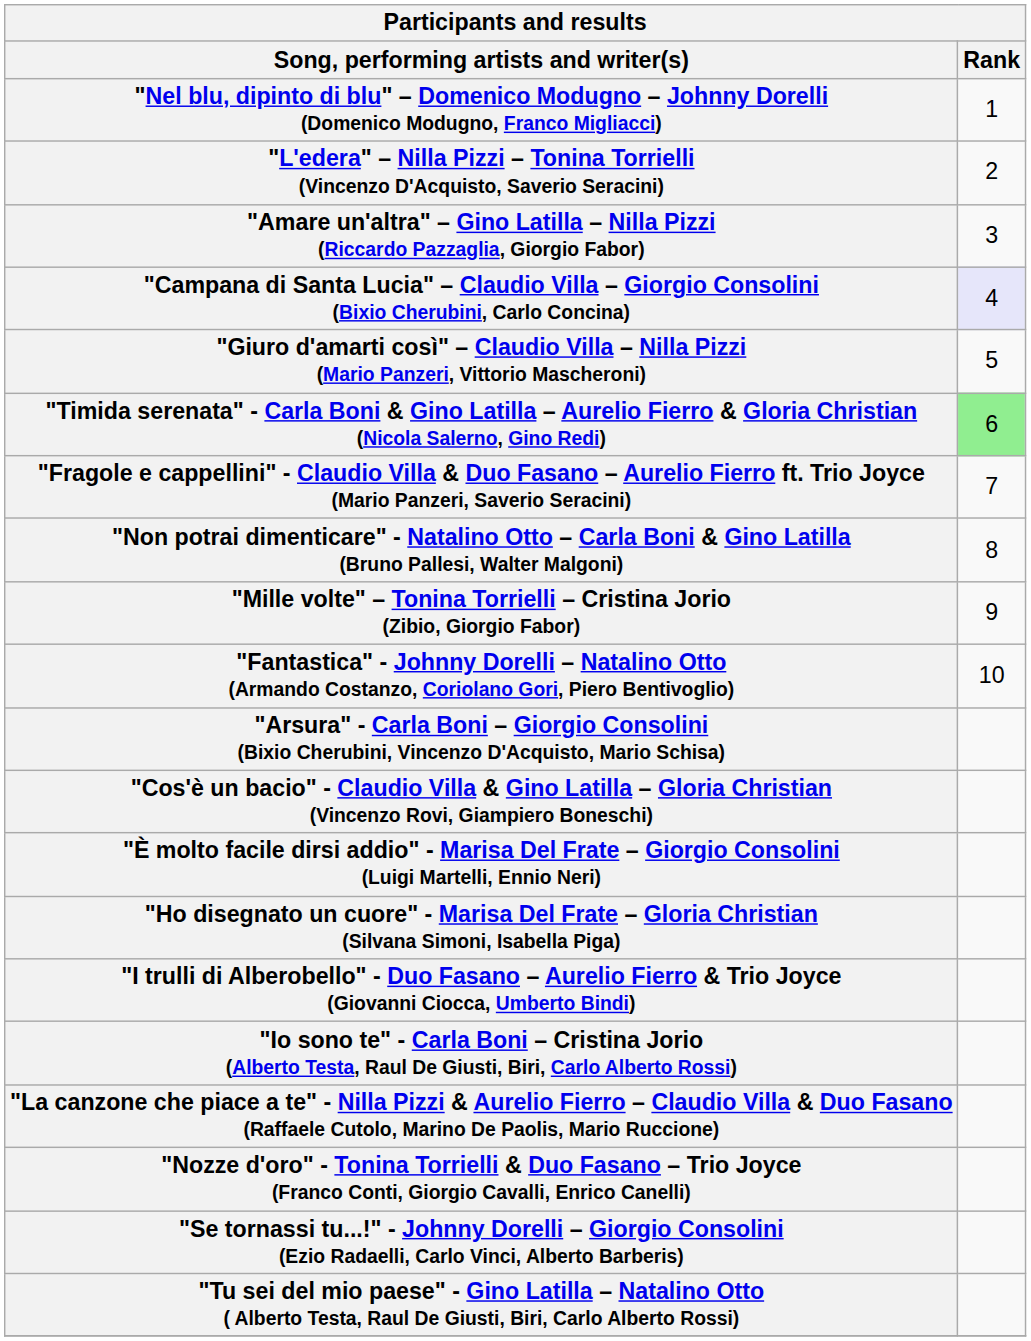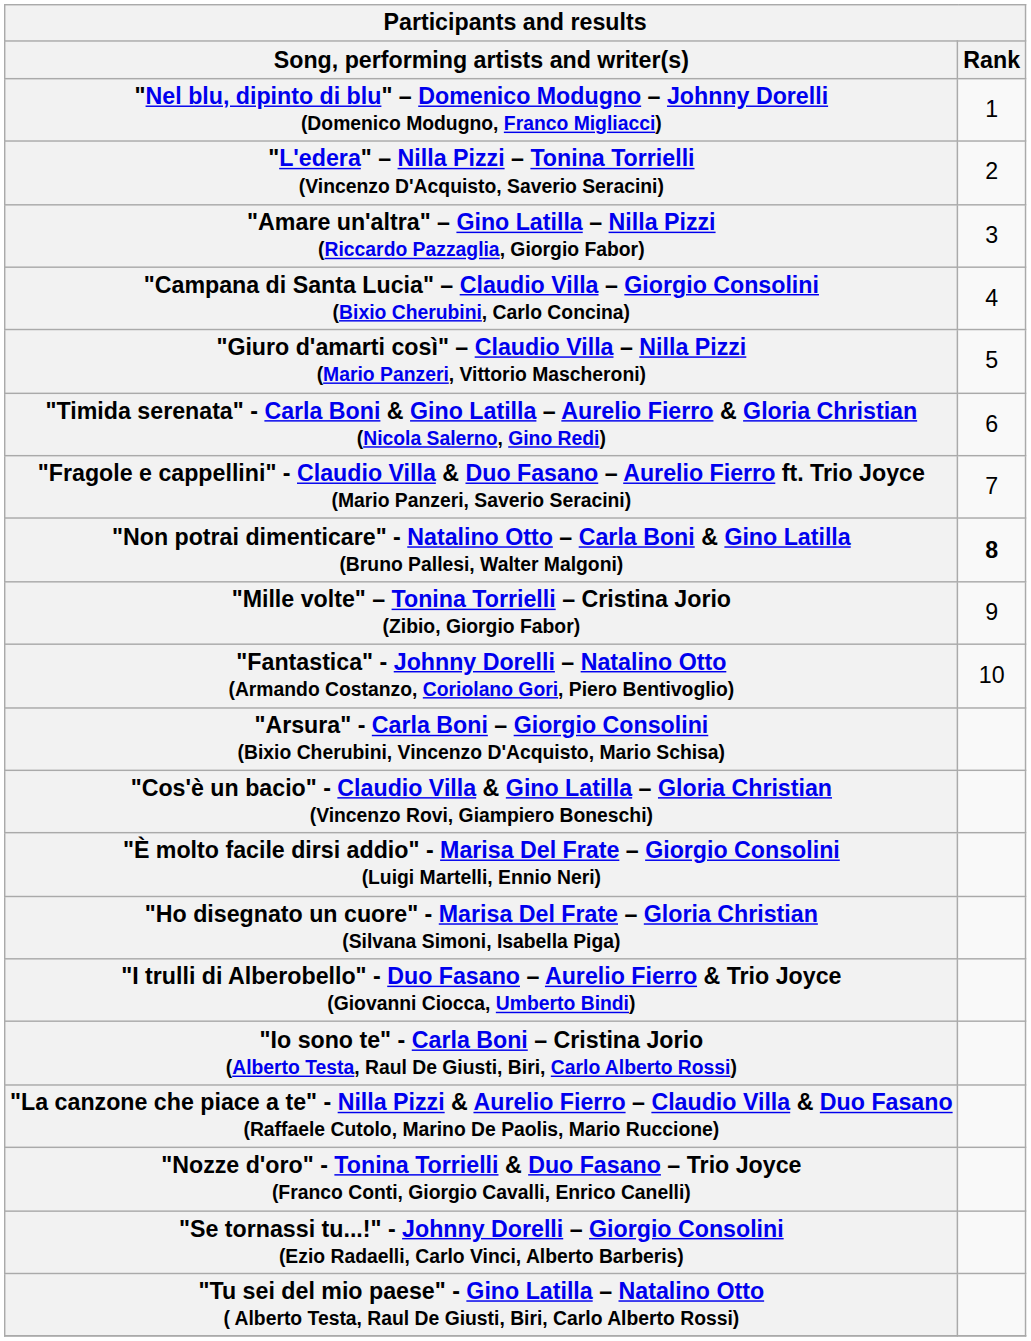(992, 298) lavender background -> (992, 298) no background
(992, 424) lightgreen background -> (992, 424) no background
(992, 549) normal -> (992, 549) bold
